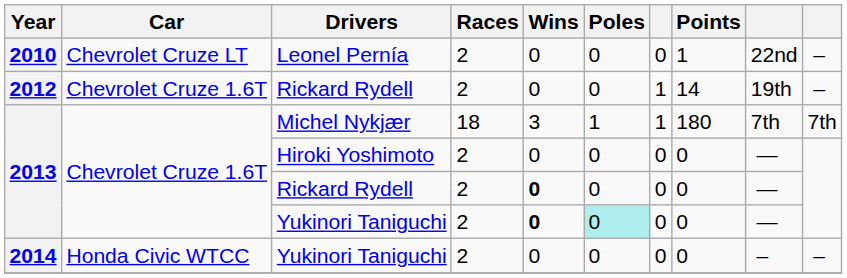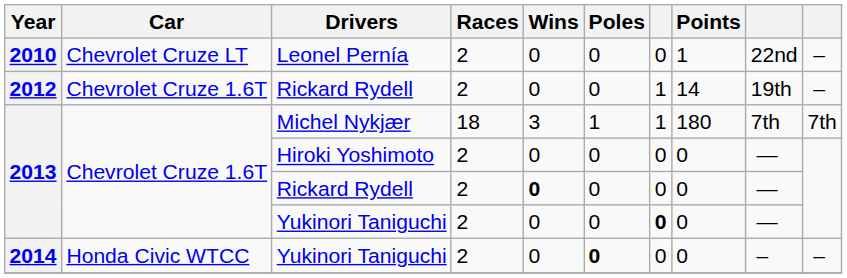(534, 222) bold -> (534, 222) normal
(594, 222) paleturquoise background -> (594, 222) no background
(661, 222) normal -> (661, 222) bold
(594, 256) normal -> (594, 256) bold
